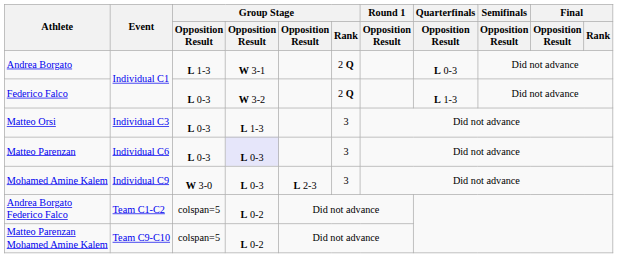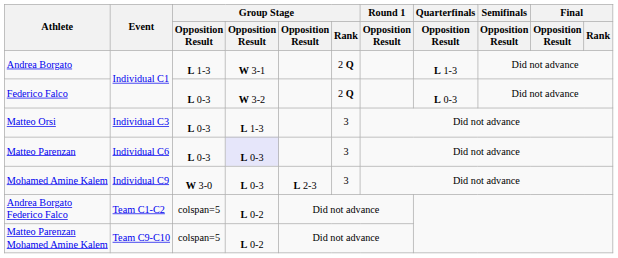(446, 71) L 0-3 -> (446, 71) L 1-3
(446, 100) L 1-3 -> (446, 100) L 0-3
